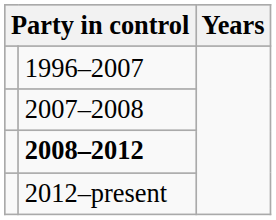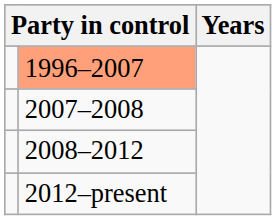(84, 67) no background -> (84, 67) lightsalmon background
(84, 151) bold -> (84, 151) normal
